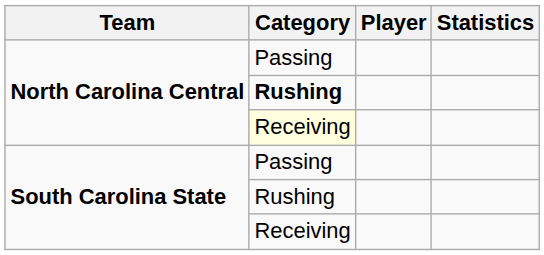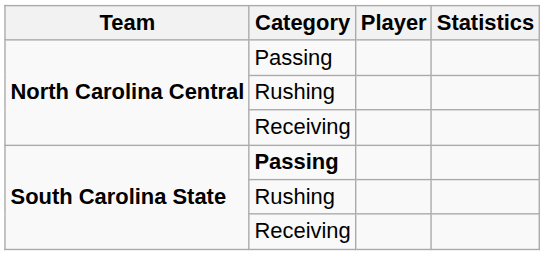(298, 92) bold -> (295, 92) normal
(303, 127) lightyellow background -> (303, 127) no background
(293, 161) normal -> (296, 161) bold
